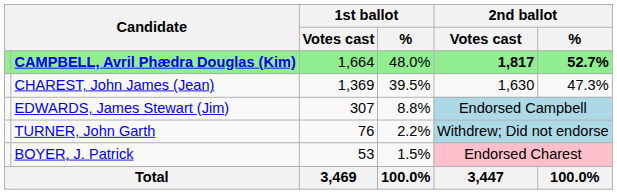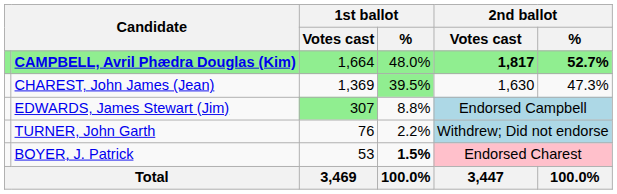(410, 85) no background -> (410, 85) lightgreen background
(362, 108) no background -> (362, 108) lightgreen background
(414, 154) normal -> (414, 154) bold
